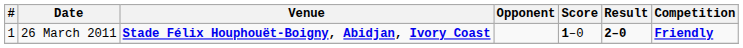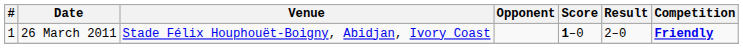(307, 34) bold -> (307, 34) normal
(615, 34) bold -> (615, 34) normal
